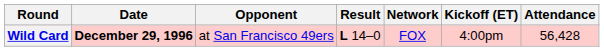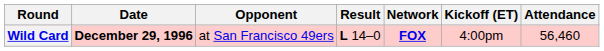(413, 35) normal -> (413, 35) bold
(560, 35) 56,428 -> (560, 35) 56,460
